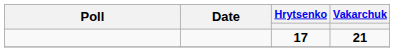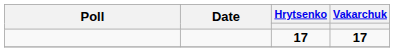(360, 38) 21 -> (360, 38) 17
